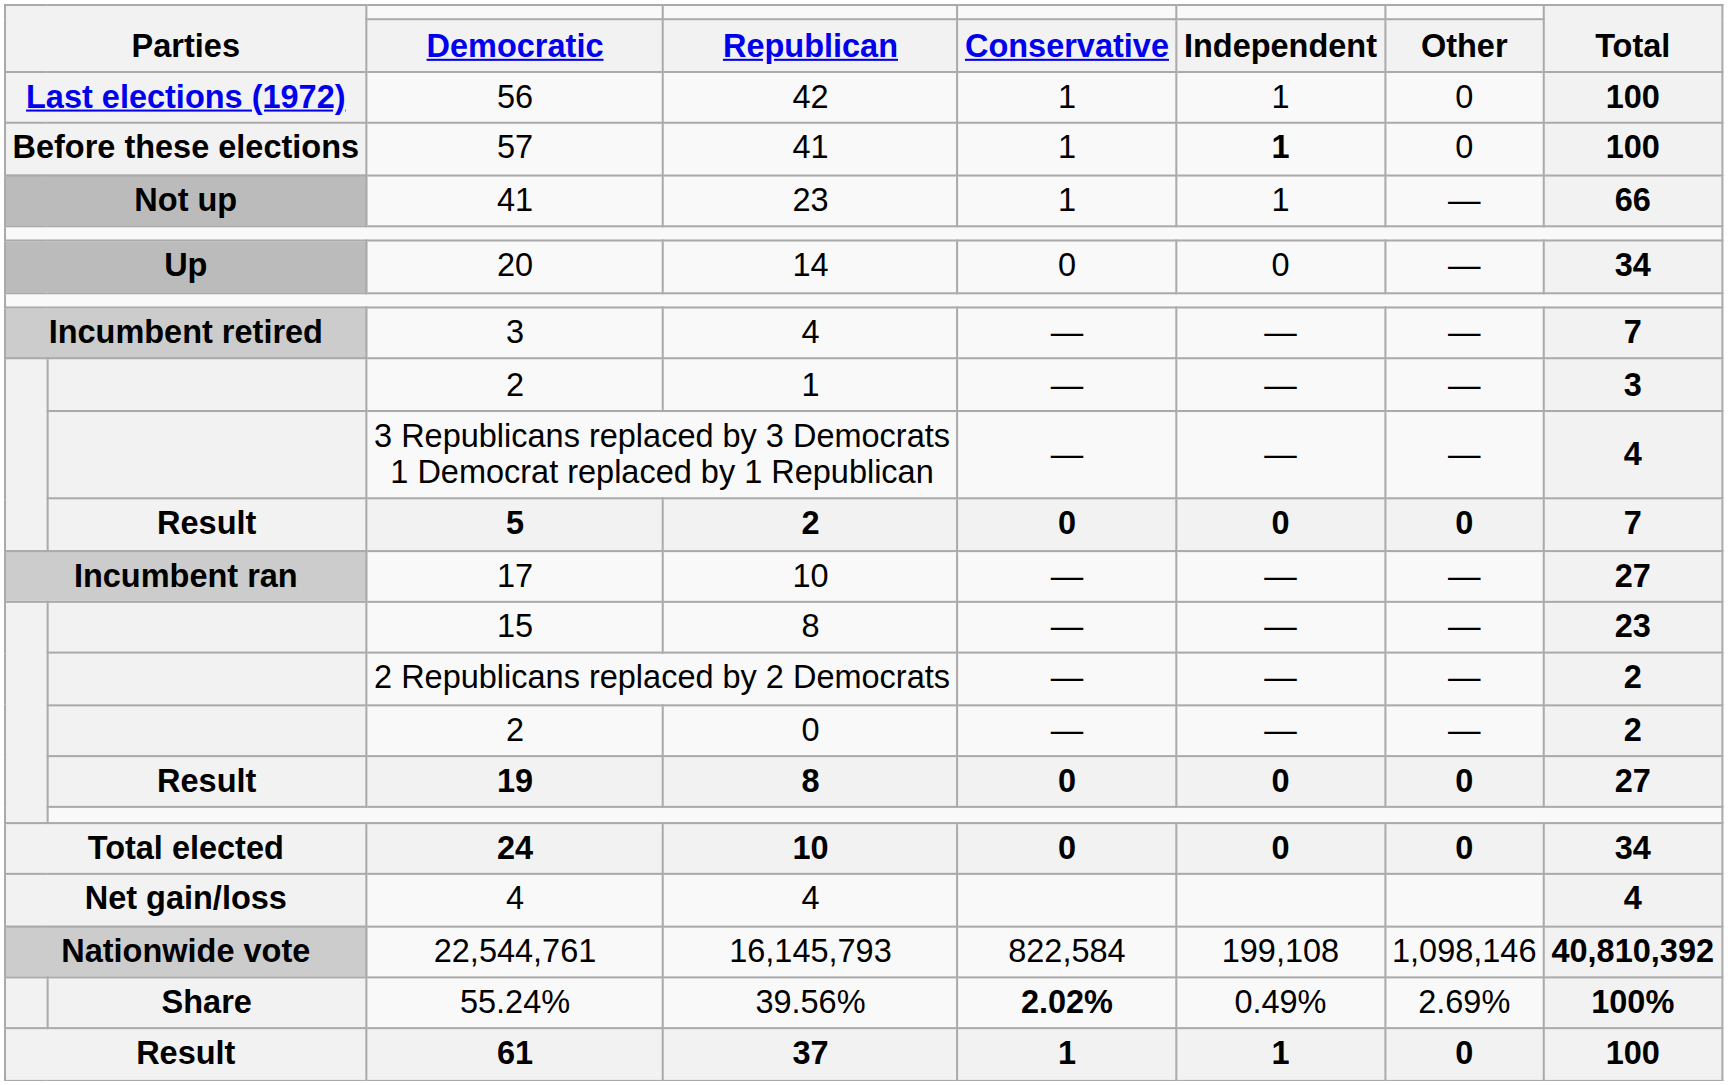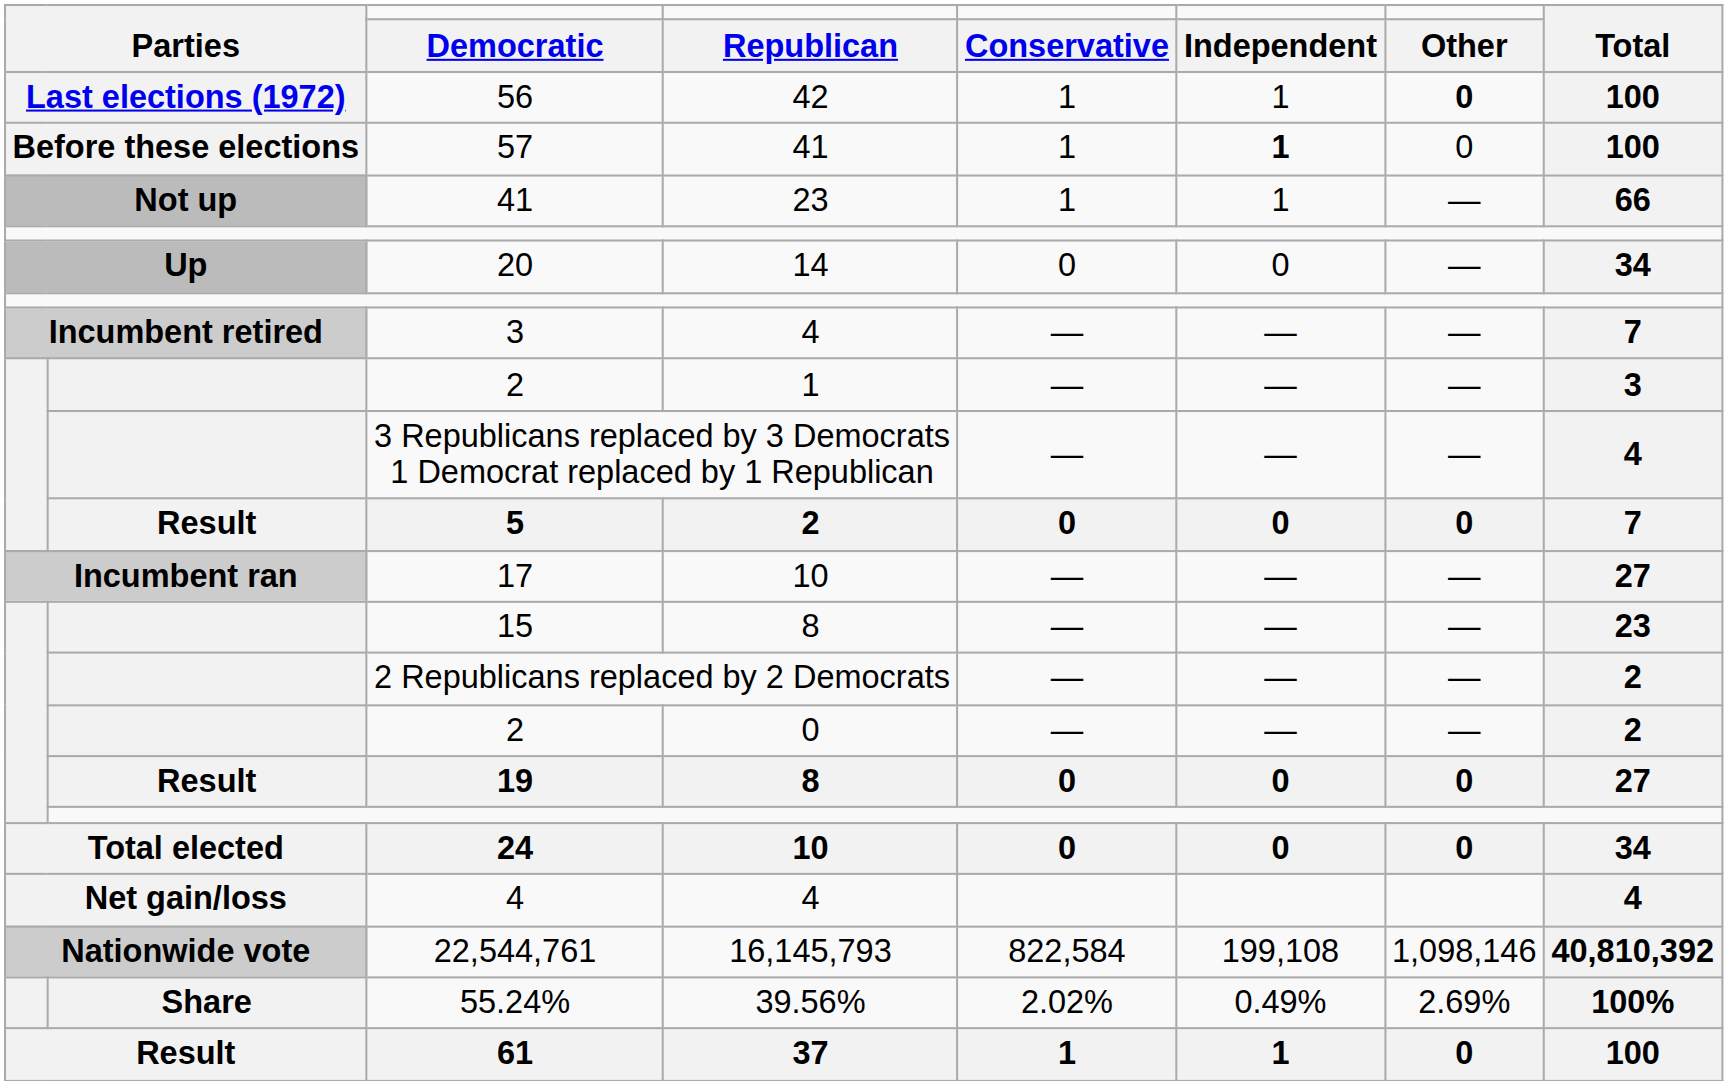(1464, 96) normal -> (1464, 96) bold
(1067, 1002) bold -> (1067, 1002) normal
